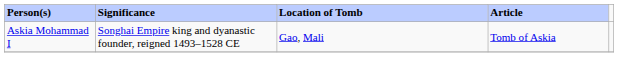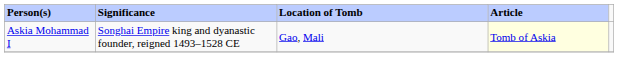(523, 36) no background -> (523, 36) lightyellow background
